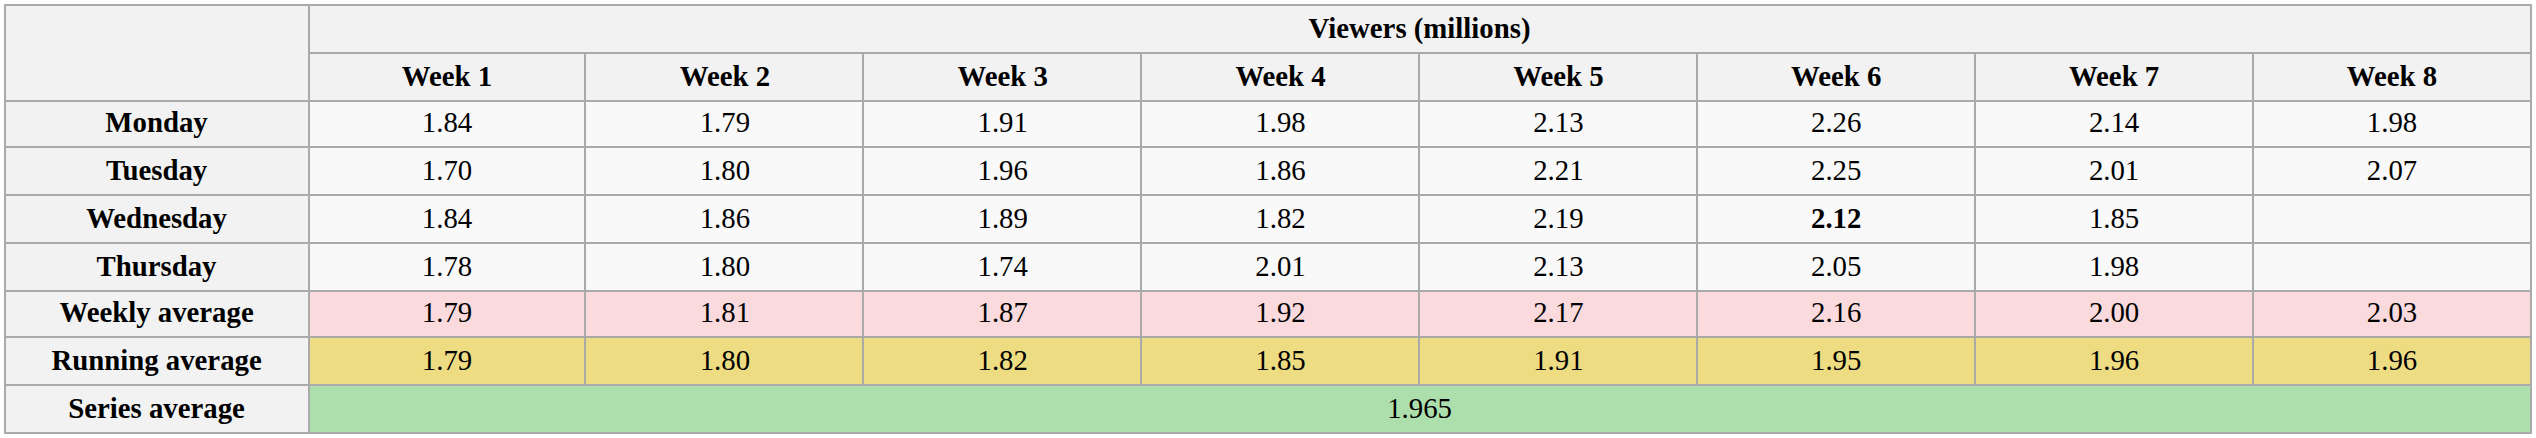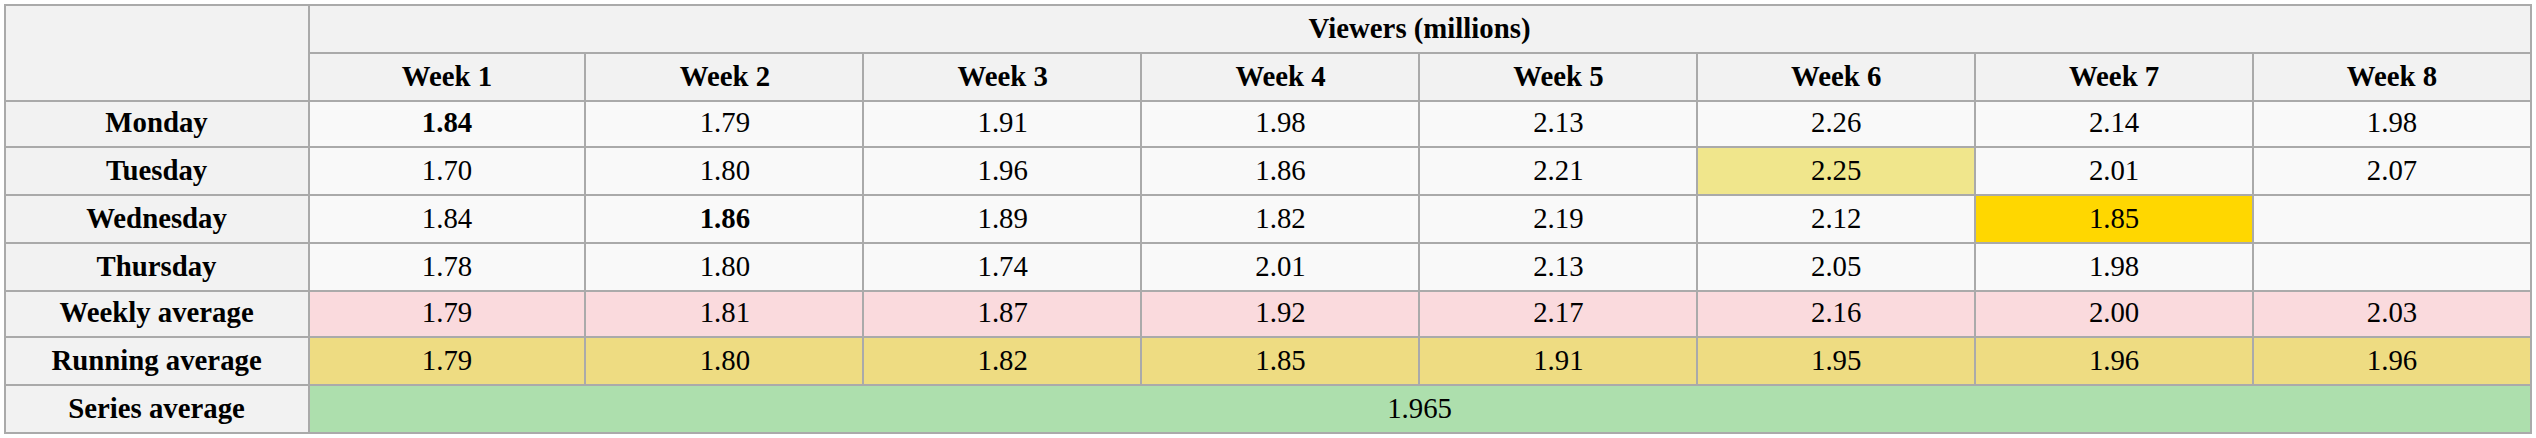(447, 123) normal -> (447, 123) bold
(1836, 171) no background -> (1836, 171) khaki background
(725, 218) normal -> (725, 218) bold
(1836, 218) bold -> (1836, 218) normal
(2114, 218) no background -> (2114, 218) gold background
